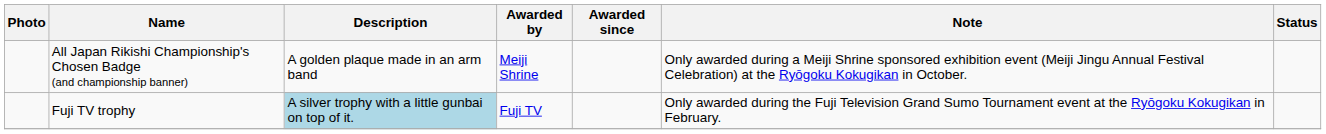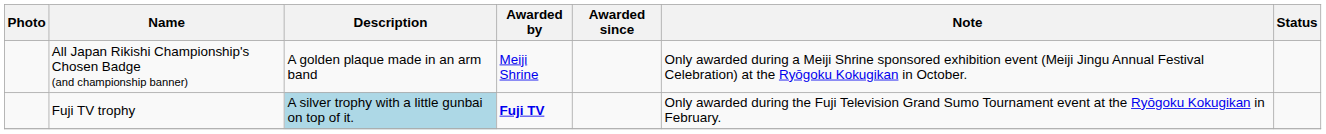(521, 110) normal -> (522, 110) bold
